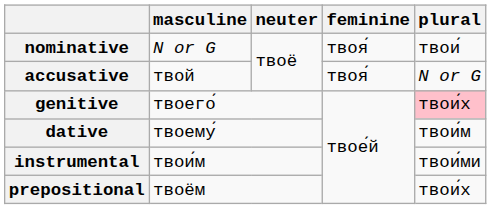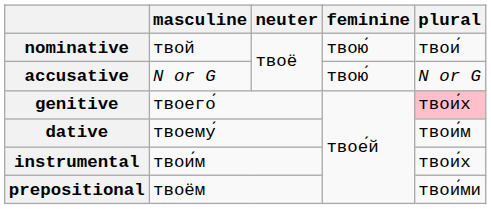(184, 48) N or G -> (174, 48) твой
(347, 48) твоя́ -> (347, 48) твою́
(174, 76) твой -> (184, 76) N or G
(347, 76) твоя́ -> (347, 76) твою́
(450, 161) твои́ми -> (444, 161) твои́х
(444, 190) твои́х -> (450, 190) твои́ми
